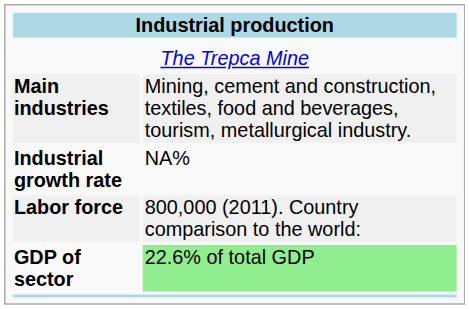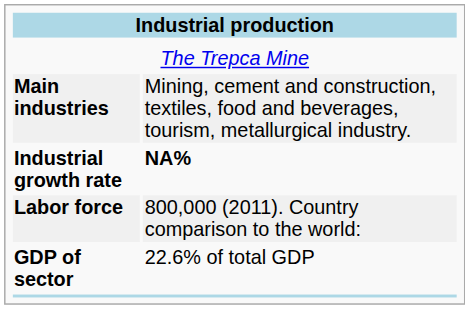(167, 158) normal -> (168, 158) bold
(230, 257) lightgreen background -> (230, 257) no background
